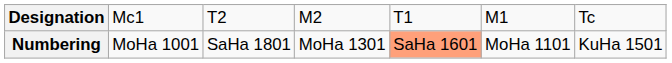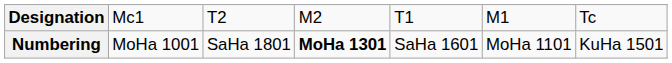(342, 44) normal -> (343, 44) bold
(435, 44) lightsalmon background -> (436, 44) no background
